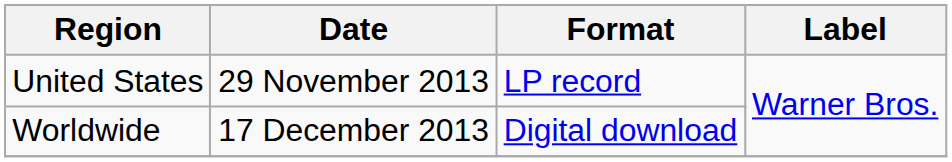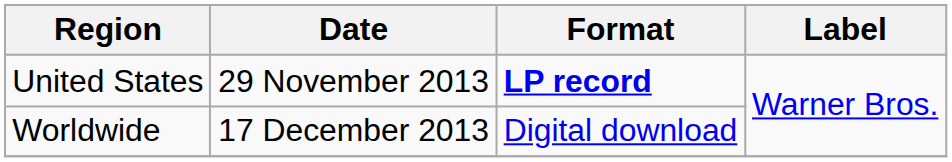(572, 80) normal -> (578, 80) bold
